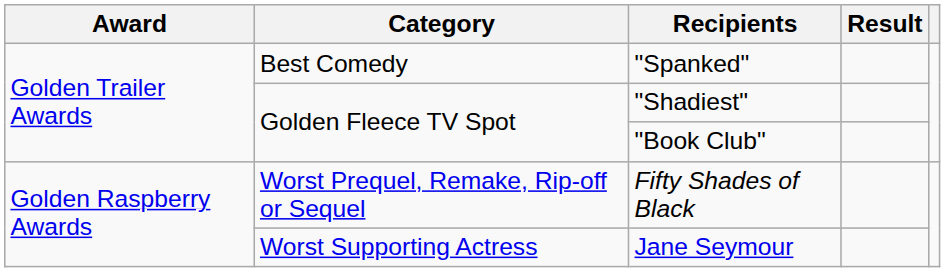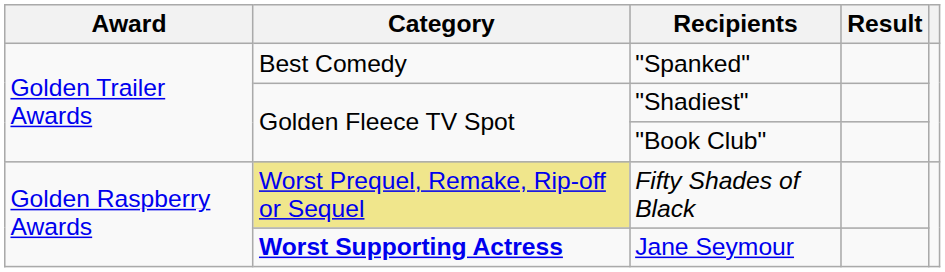(433, 194) no background -> (432, 194) khaki background
(399, 247) normal -> (411, 247) bold
